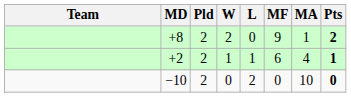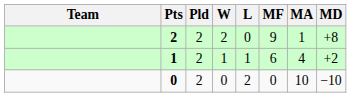columns swapped: (333, 15) <-> (176, 15)
